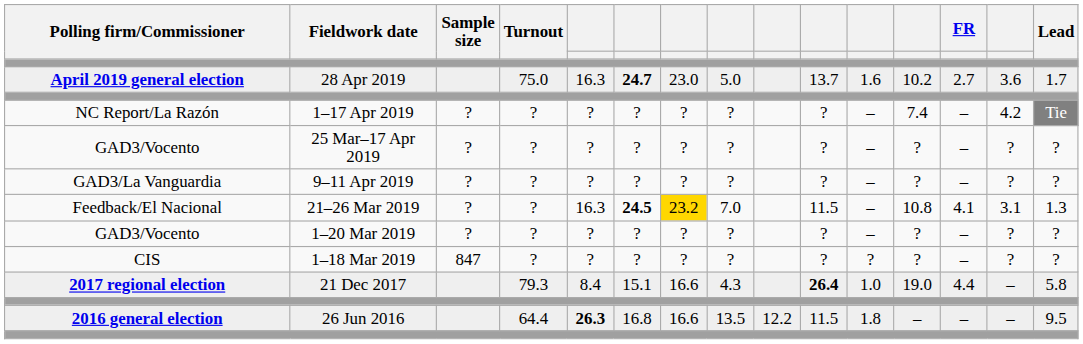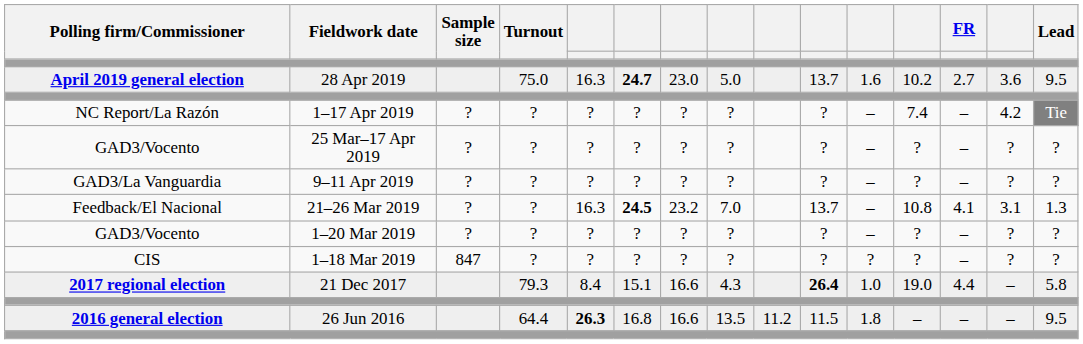(1056, 79) 1.7 -> (1056, 79) 9.5
(684, 207) gold background -> (684, 207) no background
(824, 207) 11.5 -> (824, 207) 13.7
(777, 318) 12.2 -> (777, 318) 11.2
